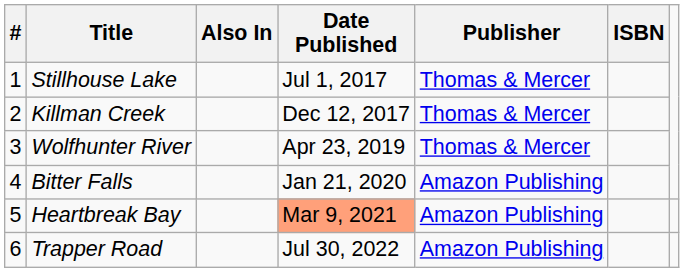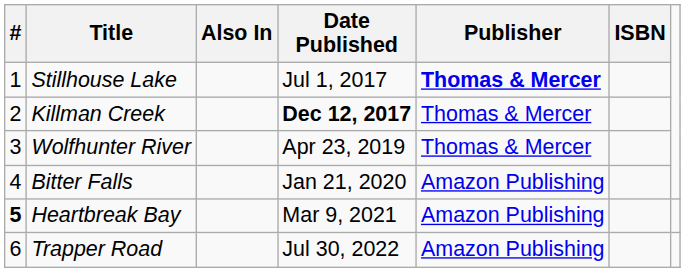(505, 79) normal -> (511, 79) bold
(346, 113) normal -> (347, 113) bold
(16, 215) normal -> (16, 215) bold
(340, 215) lightsalmon background -> (340, 215) no background
